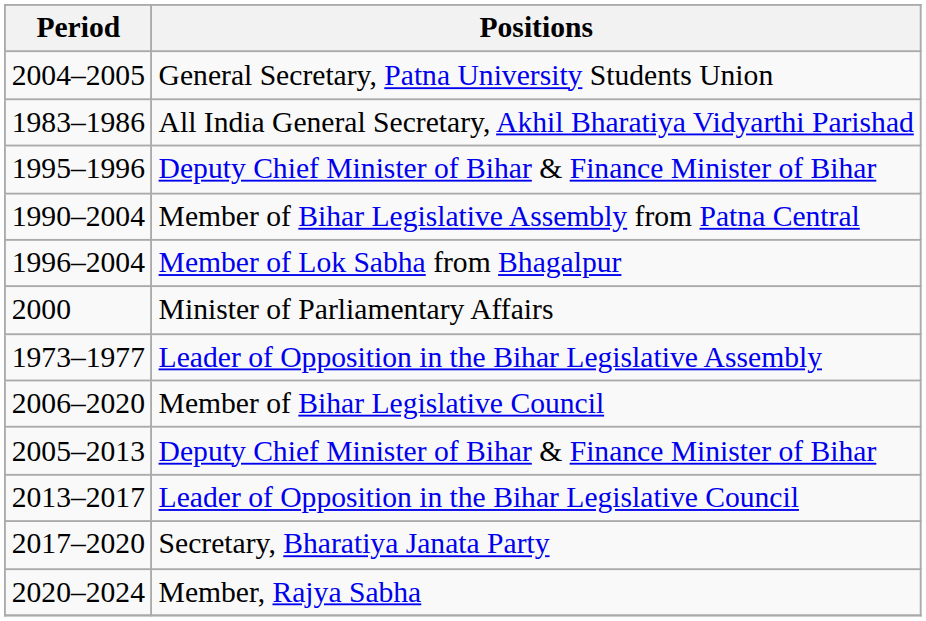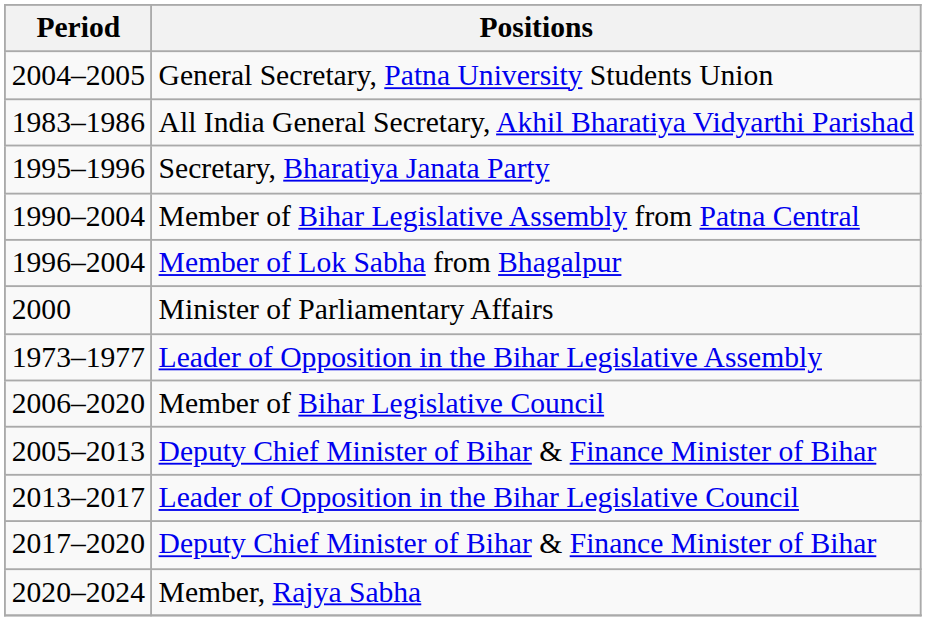(517, 168) Deputy Chief Minister of Bihar & Finance Minister of Bihar -> (354, 168) Secretary, Bharatiya Janata Party
(354, 544) Secretary, Bharatiya Janata Party -> (517, 544) Deputy Chief Minister of Bihar & Finance Minister of Bihar
